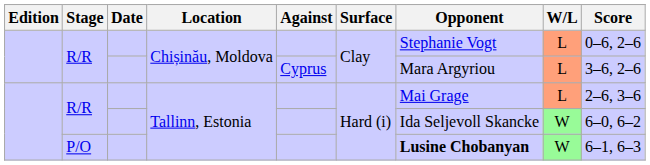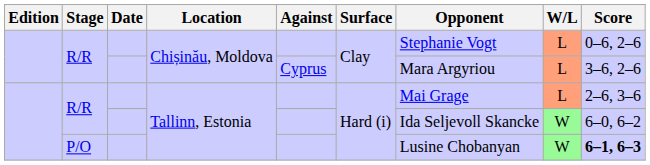(464, 146) bold -> (460, 146) normal
(613, 146) normal -> (613, 146) bold
